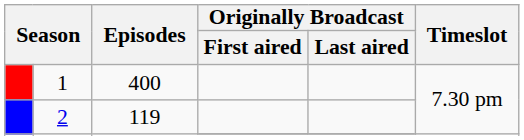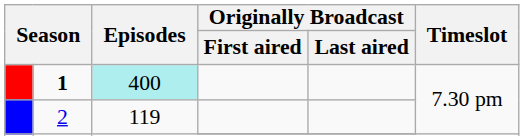(62, 82) normal -> (62, 82) bold
(145, 82) no background -> (145, 82) paleturquoise background
